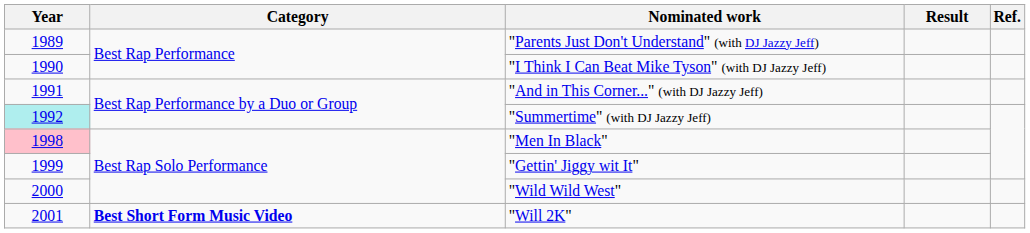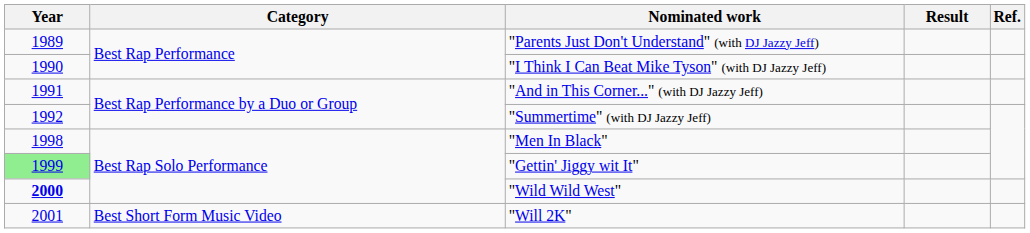(47, 116) paleturquoise background -> (47, 116) no background
(47, 141) pink background -> (47, 141) no background
(47, 166) no background -> (47, 166) lightgreen background
(47, 191) normal -> (47, 191) bold
(193, 215) bold -> (188, 215) normal
